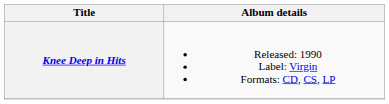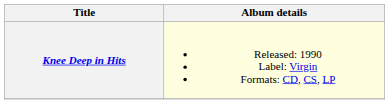(274, 66) no background -> (274, 66) lightyellow background
